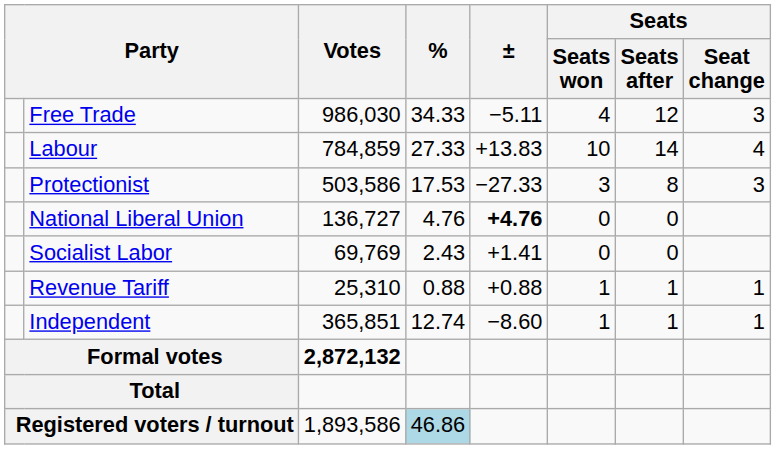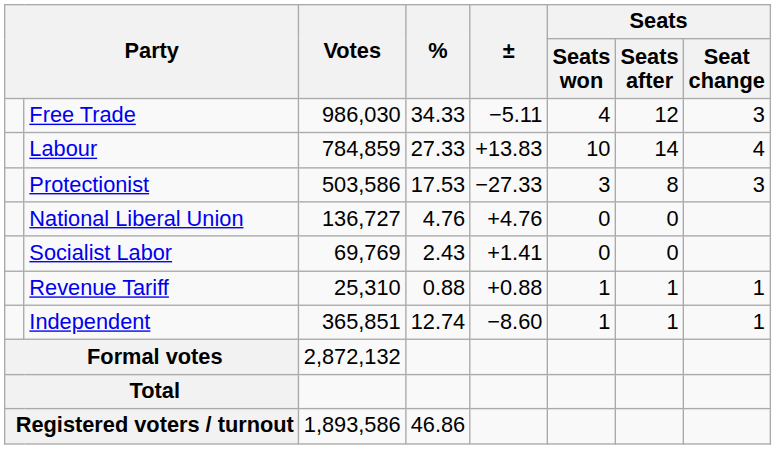(515, 218) bold -> (515, 218) normal
(352, 356) bold -> (352, 356) normal
(438, 425) lightblue background -> (438, 425) no background
